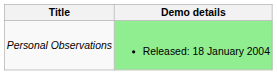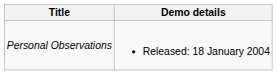(193, 51) lightgreen background -> (193, 51) no background
